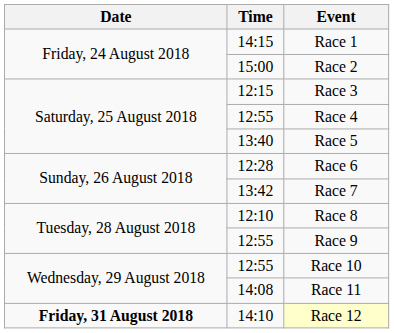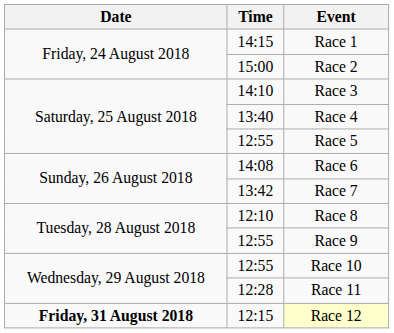(255, 91) 12:15 -> (255, 91) 14:10
(255, 116) 12:55 -> (255, 116) 13:40
(255, 141) 13:40 -> (255, 141) 12:55
(255, 166) 12:28 -> (255, 166) 14:08
(255, 290) 14:08 -> (255, 290) 12:28
(255, 315) 14:10 -> (255, 315) 12:15
